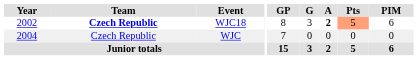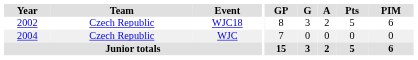(123, 23) bold -> (122, 23) normal
(328, 23) bold -> (327, 23) normal
(353, 23) lightsalmon background -> (352, 23) no background
